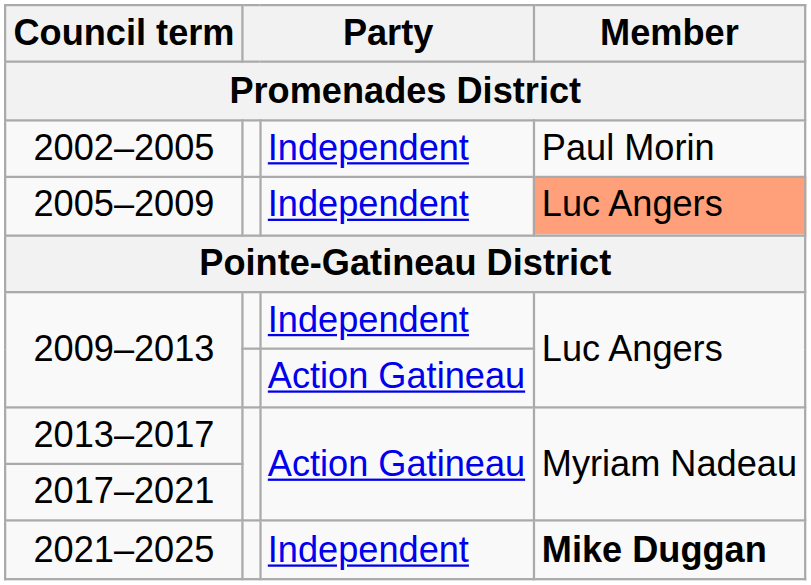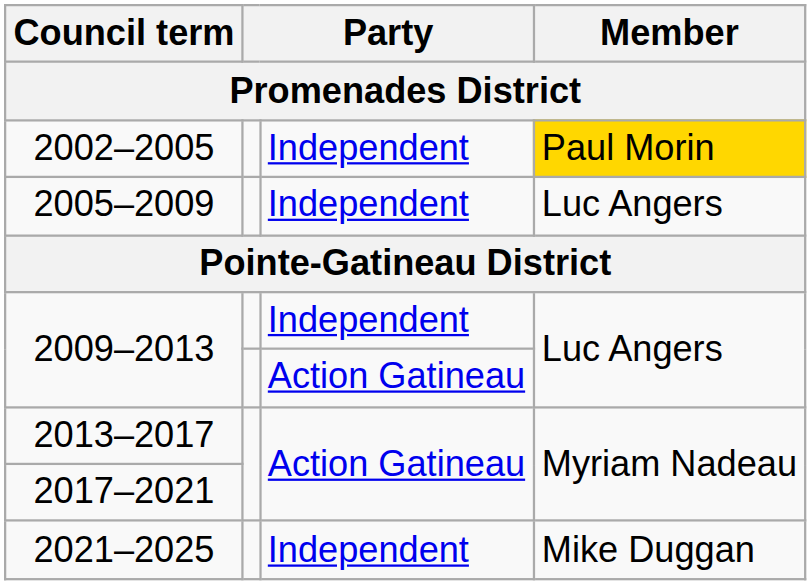(628, 147) no background -> (628, 147) gold background
(632, 205) lightsalmon background -> (632, 205) no background
(654, 549) bold -> (648, 549) normal
